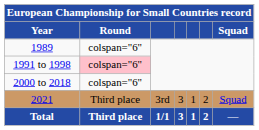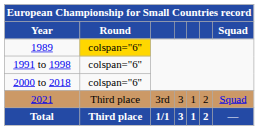(115, 47) no background -> (115, 47) gold background
(115, 64) pink background -> (115, 64) no background
